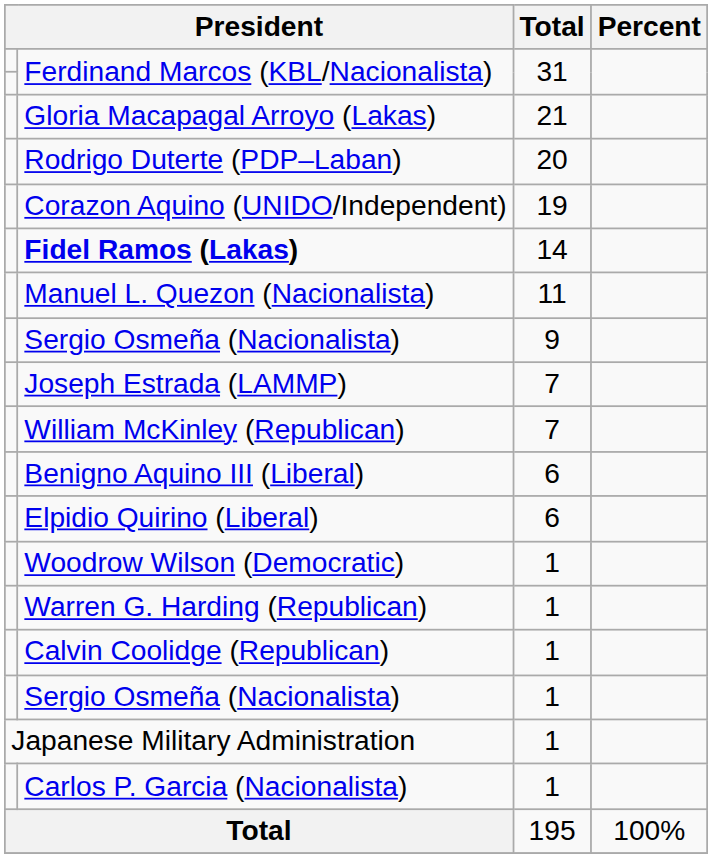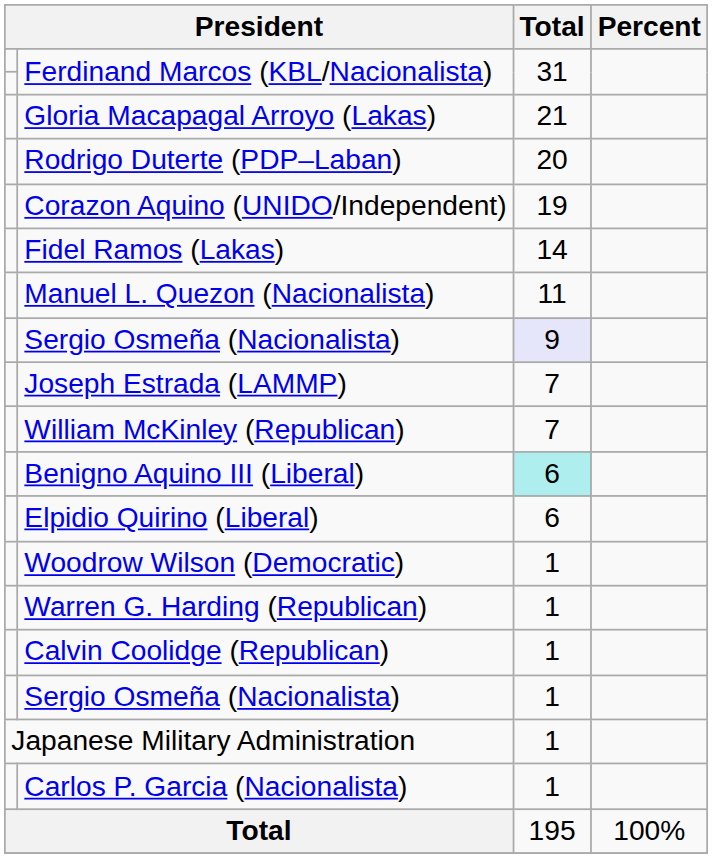(161, 250) bold -> (154, 250) normal
(552, 339) no background -> (552, 339) lavender background
(552, 473) no background -> (552, 473) paleturquoise background
